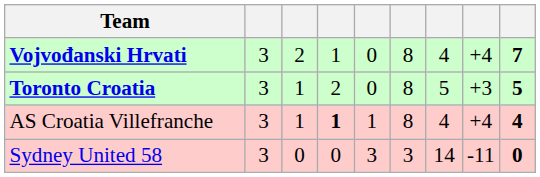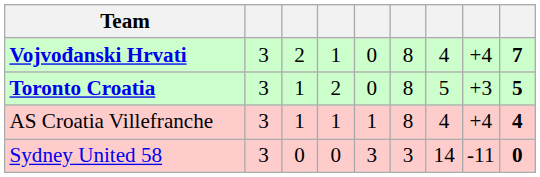(336, 121) bold -> (336, 121) normal
